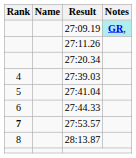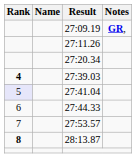(117, 28) paleturquoise background -> (117, 28) no background
(18, 76) normal -> (18, 76) bold
(18, 92) no background -> (18, 92) lavender background
(18, 124) bold -> (18, 124) normal
(18, 140) normal -> (18, 140) bold
